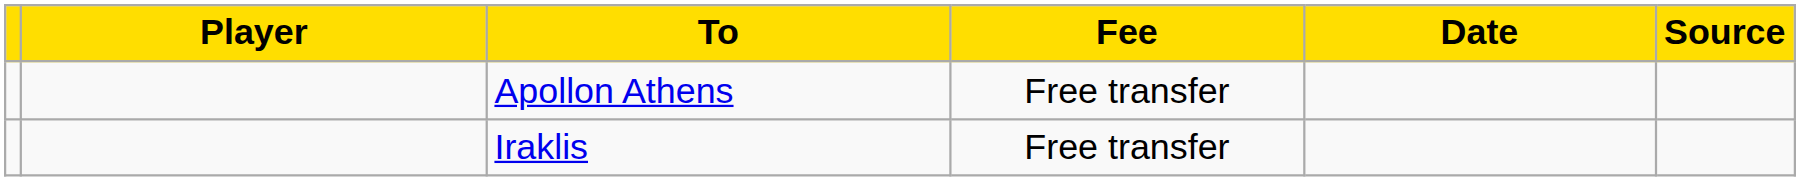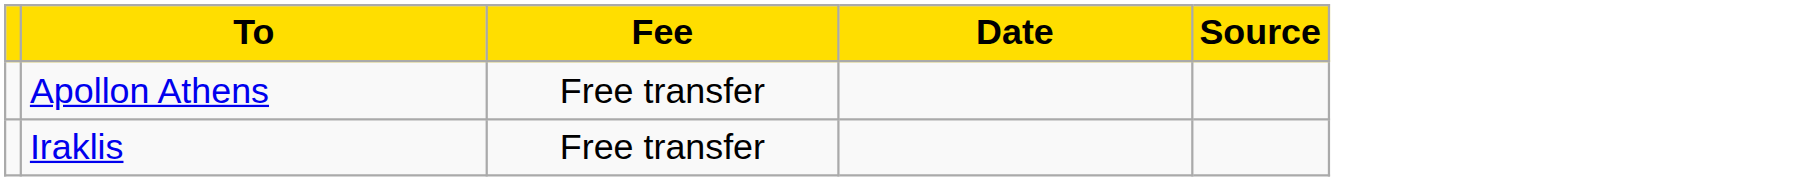- column: (254, 32)
